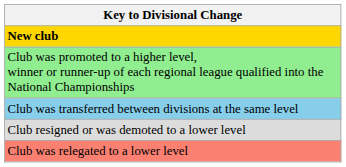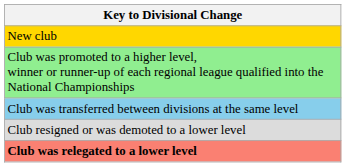(33, 36) bold -> (32, 36) normal
(98, 151) normal -> (102, 151) bold
